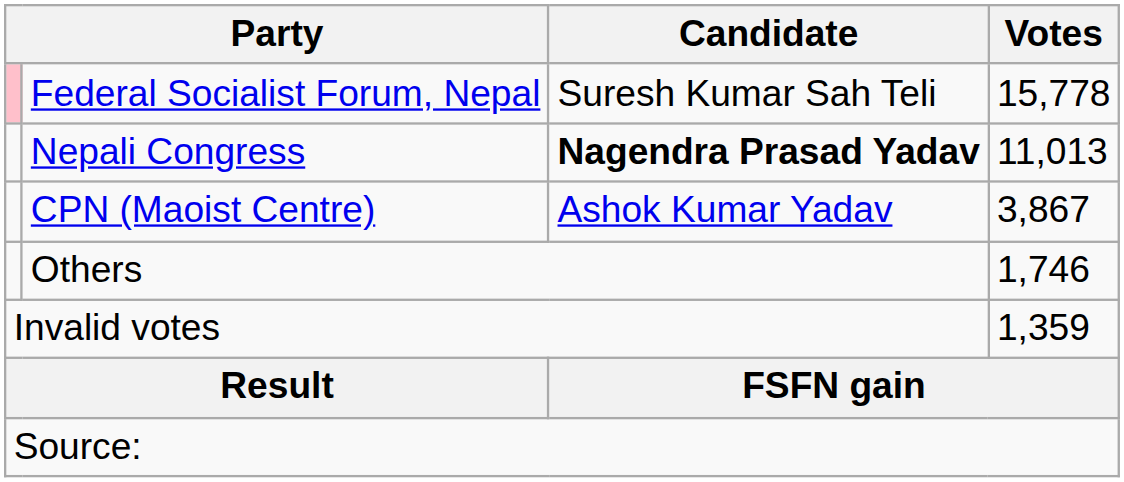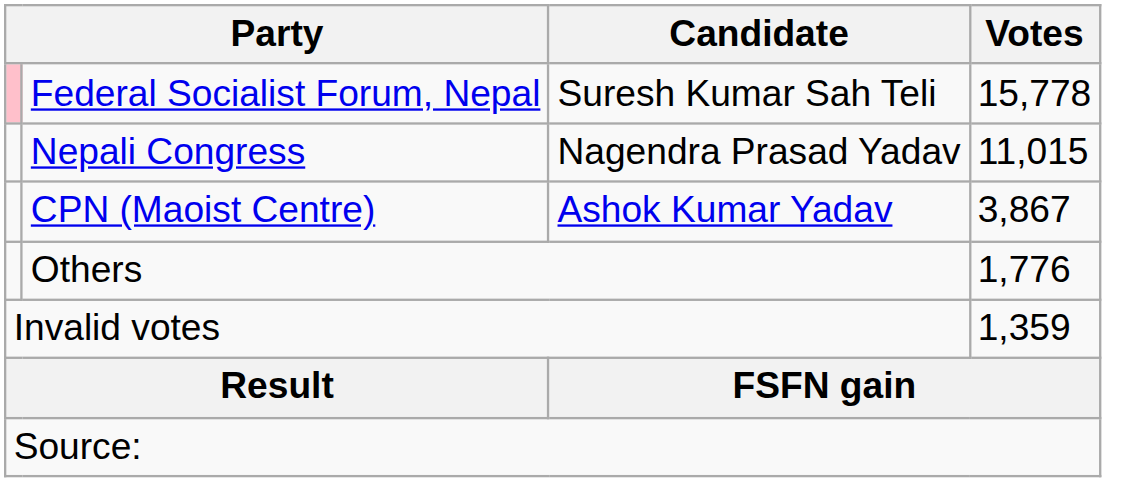(769, 151) bold -> (759, 151) normal
(1052, 151) 11,013 -> (1033, 151) 11,015
(1043, 269) 1,746 -> (1024, 269) 1,776
